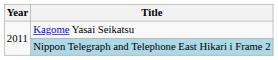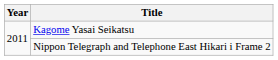(152, 47) lightblue background -> (152, 47) no background
